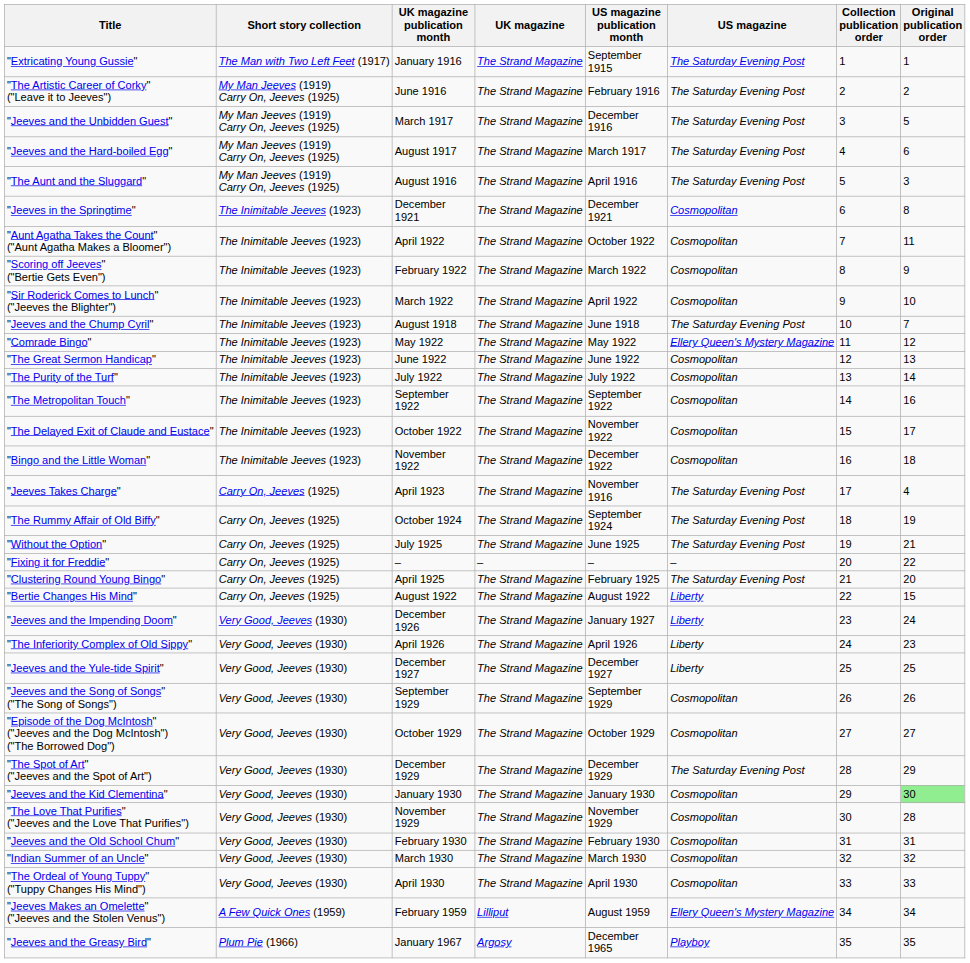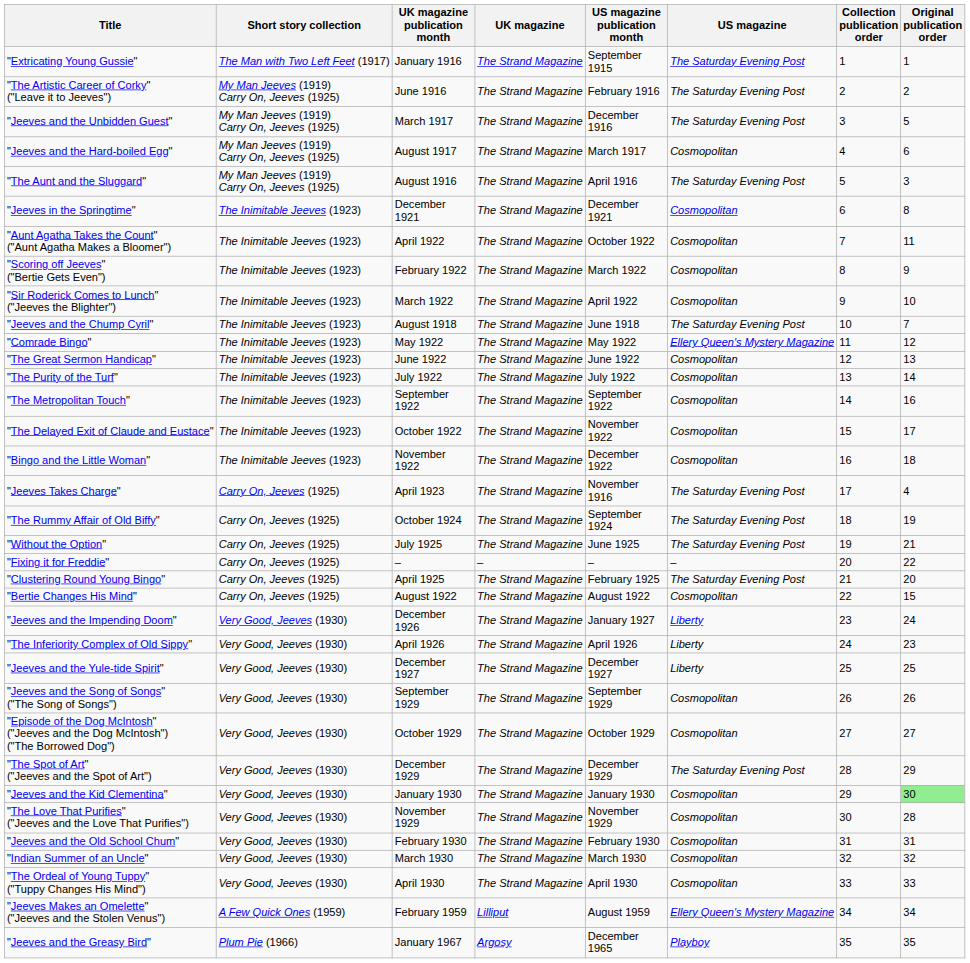(737, 151) The Saturday Evening Post -> (704, 151) Cosmopolitan
(687, 597) Liberty -> (704, 597) Cosmopolitan
